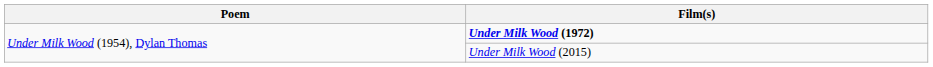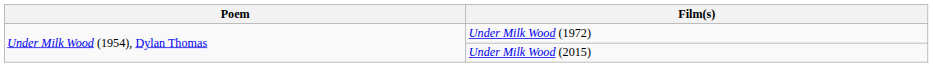(531, 33) bold -> (530, 33) normal
